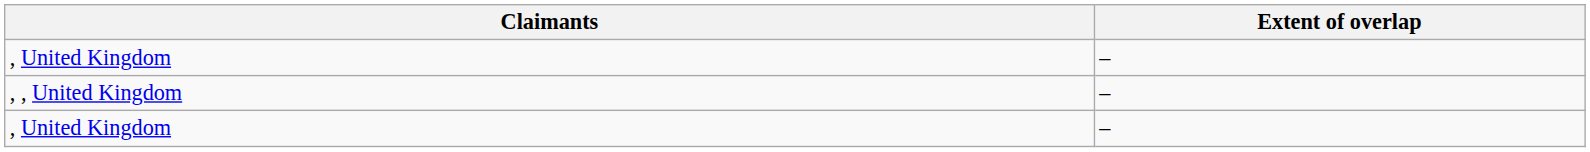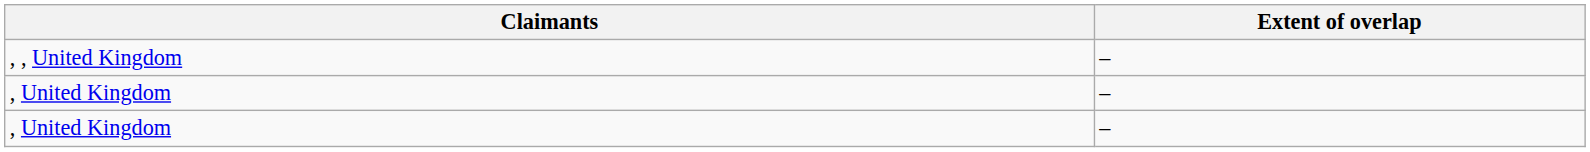(90, 57) , United Kingdom -> (96, 57) , , United Kingdom
(96, 92) , , United Kingdom -> (90, 92) , United Kingdom
